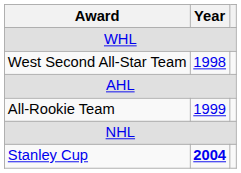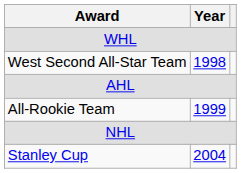(210, 156) bold -> (210, 156) normal
